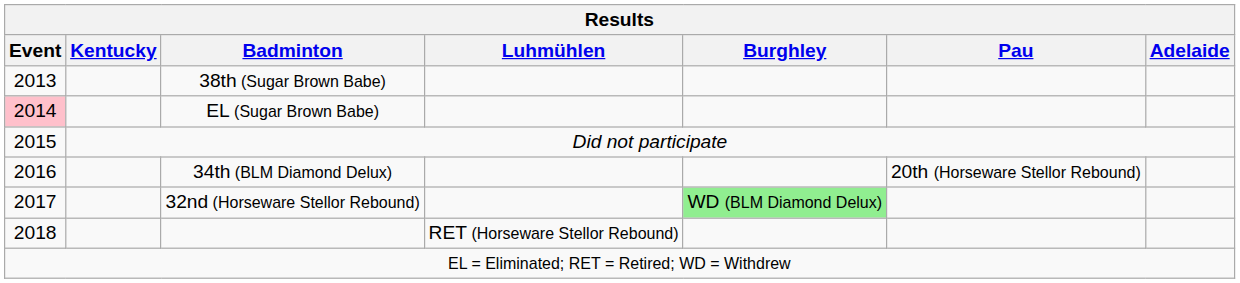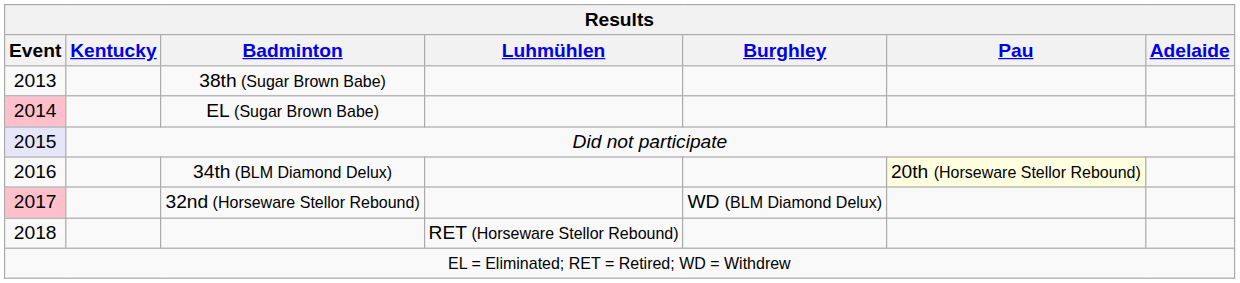(35, 141) no background -> (35, 141) lavender background
(1016, 171) no background -> (1016, 171) lightyellow background
(35, 202) no background -> (35, 202) pink background
(785, 202) lightgreen background -> (785, 202) no background
